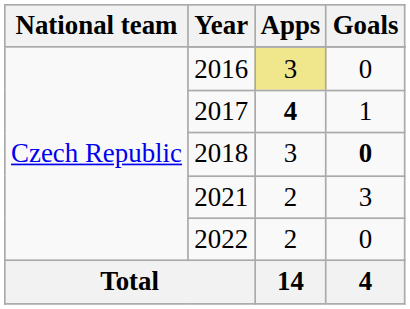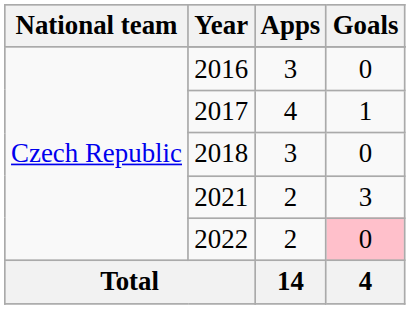(290, 68) khaki background -> (290, 68) no background
(290, 111) bold -> (290, 111) normal
(366, 153) bold -> (366, 153) normal
(366, 238) no background -> (366, 238) pink background
